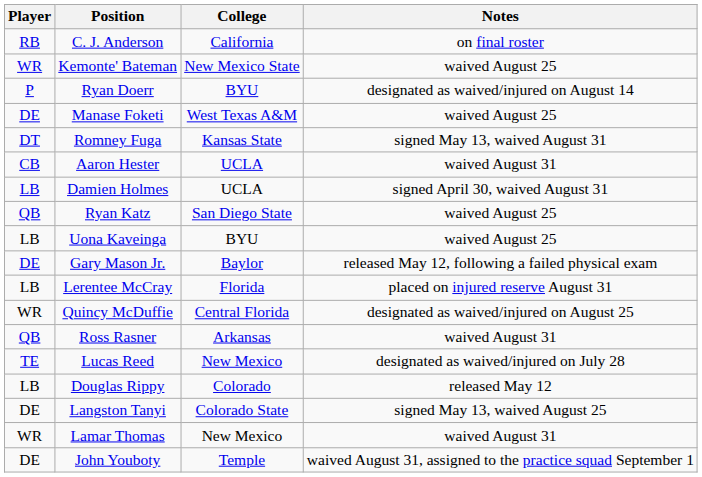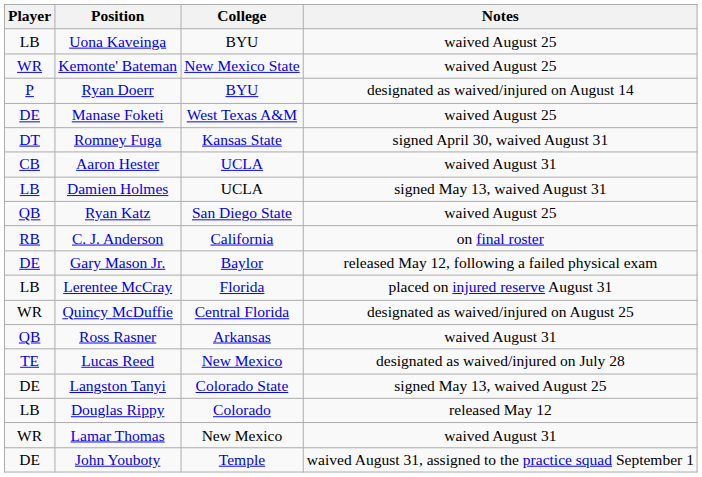rows swapped: (118, 41) <-> (118, 238)
(500, 139) signed May 13, waived August 31 -> (500, 139) signed April 30, waived August 31
(500, 189) signed April 30, waived August 31 -> (500, 189) signed May 13, waived August 31
rows swapped: (118, 386) <-> (118, 410)
